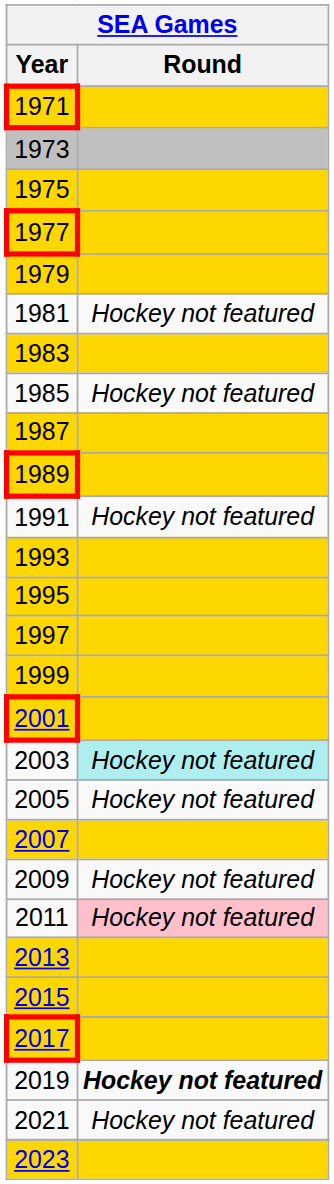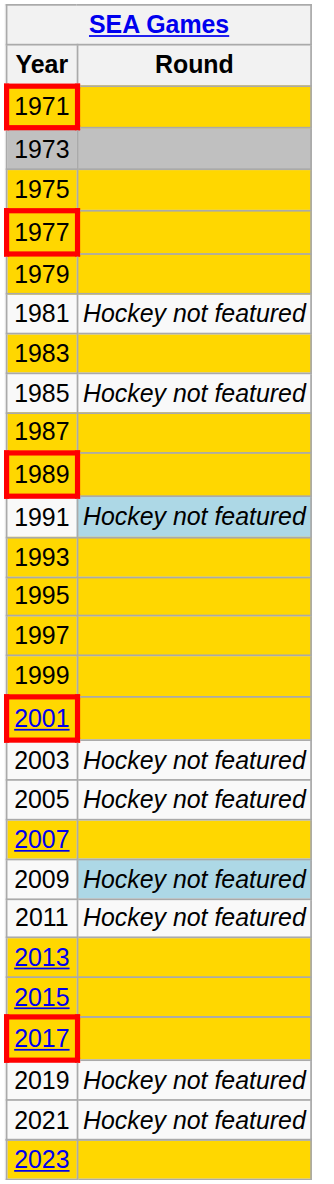(203, 517) no background -> (194, 517) lightblue background
(203, 760) paleturquoise background -> (194, 760) no background
(203, 879) no background -> (194, 879) lightblue background
(203, 918) pink background -> (194, 918) no background
(203, 1080) bold -> (194, 1080) normal
